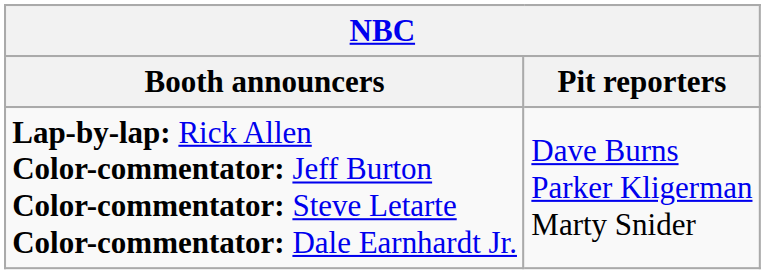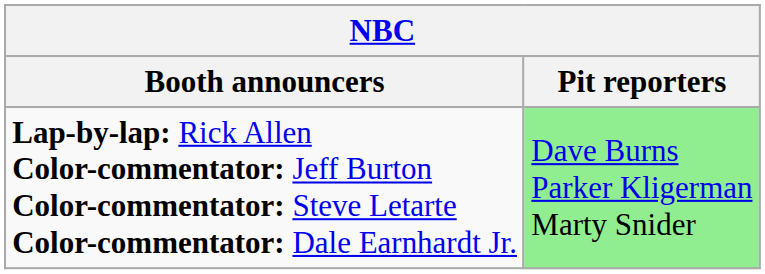(642, 187) no background -> (642, 187) lightgreen background
